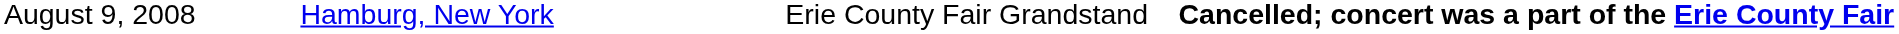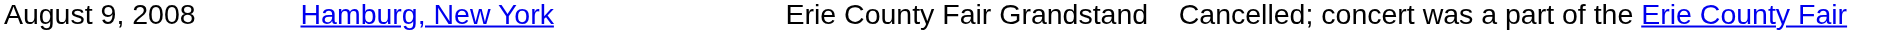(1536, 14) bold -> (1513, 14) normal
